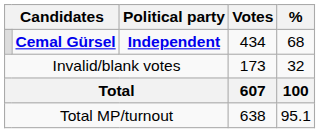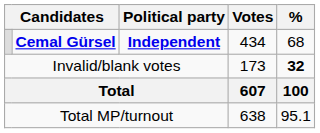(296, 66) normal -> (296, 66) bold
